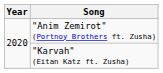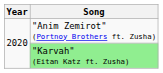(81, 56) no background -> (81, 56) lightgreen background
